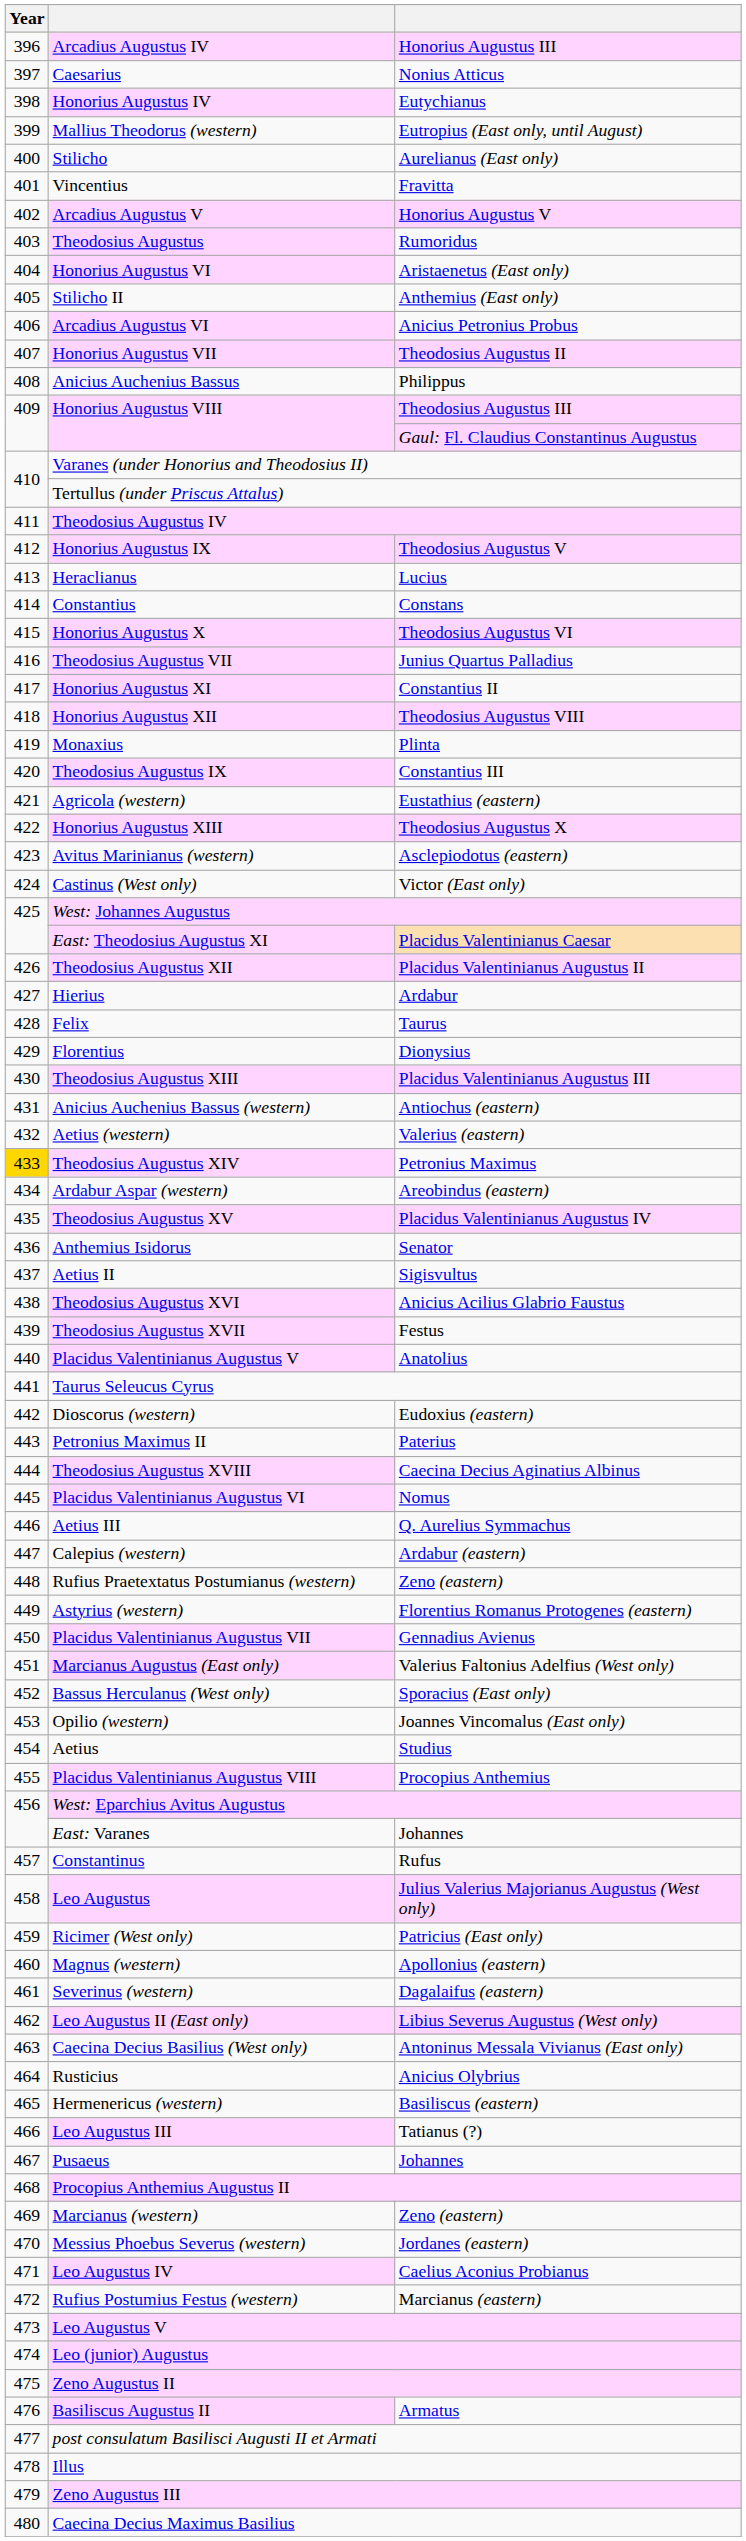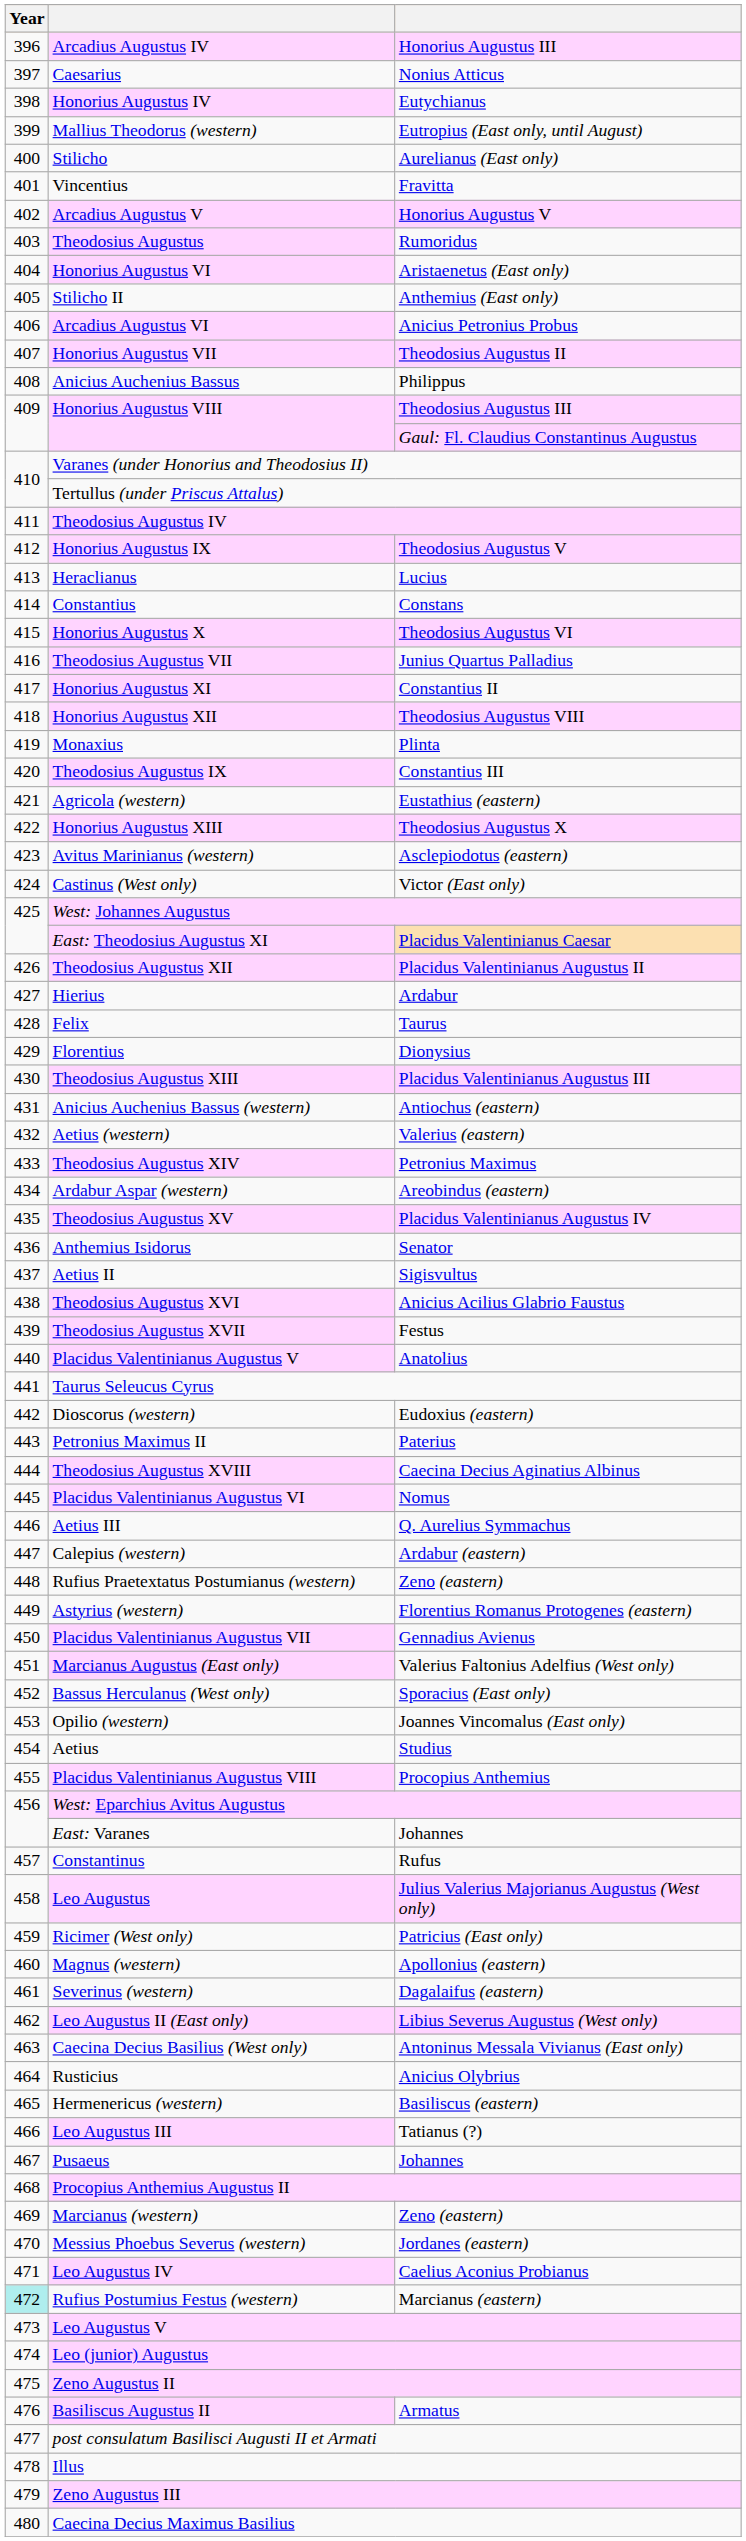(27, 1162) gold background -> (27, 1162) no background
(27, 2299) no background -> (27, 2299) paleturquoise background
